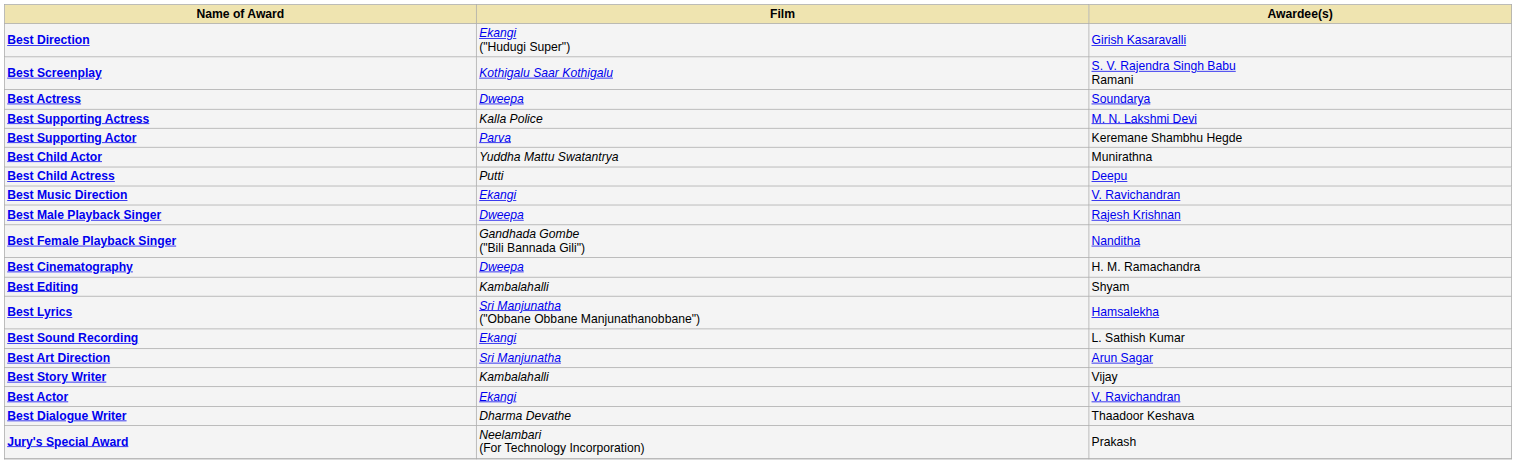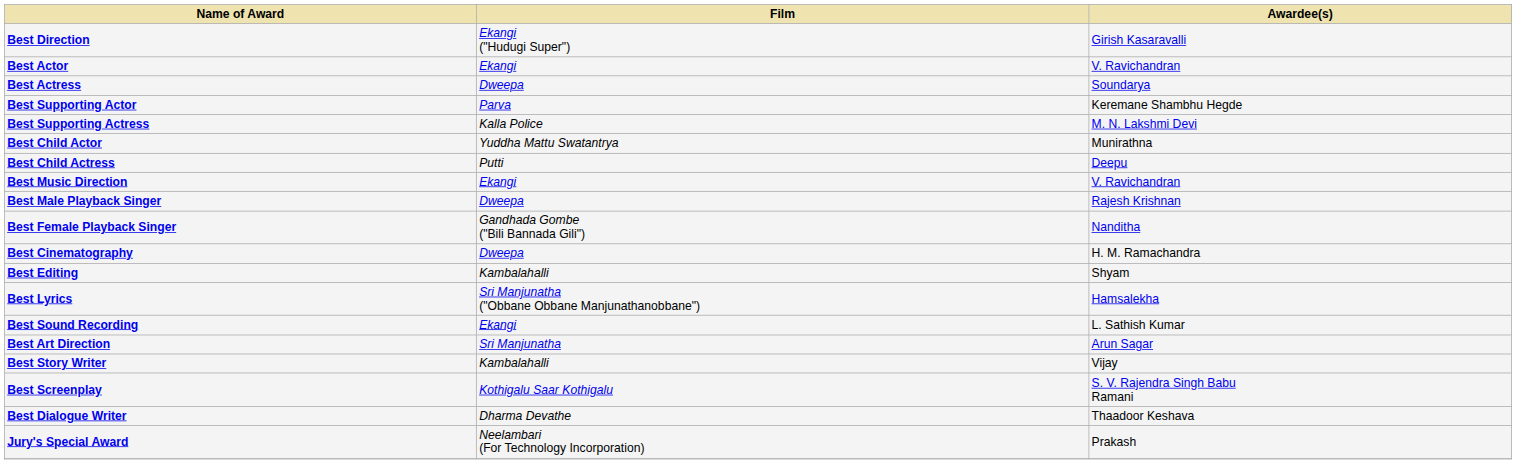rows swapped: (38, 396) <-> (54, 73)
rows swapped: (72, 137) <-> (78, 118)
